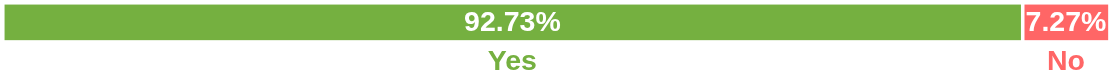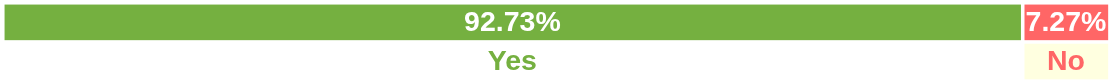(1066, 61) no background -> (1066, 61) lightyellow background
